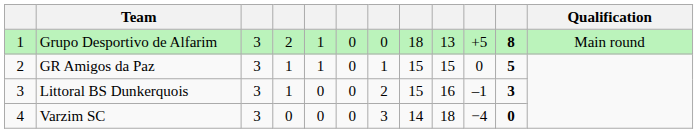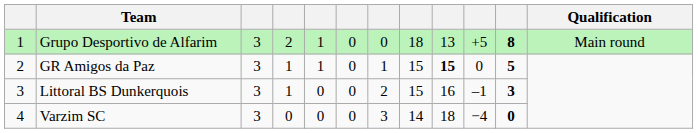(448, 66) normal -> (448, 66) bold
